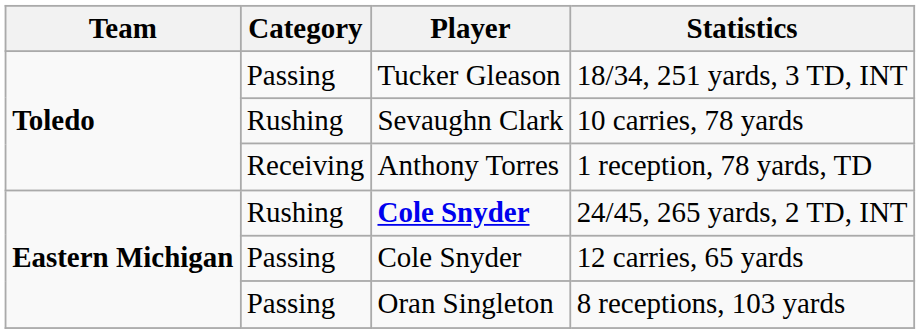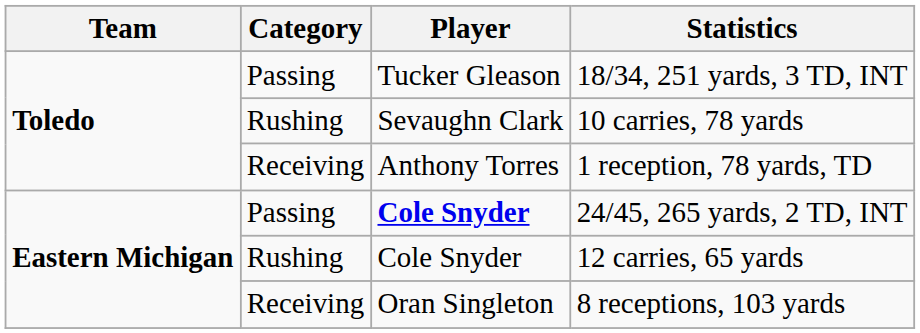(295, 212) Rushing -> (291, 212) Passing
(291, 258) Passing -> (295, 258) Rushing
(291, 303) Passing -> (305, 303) Receiving
